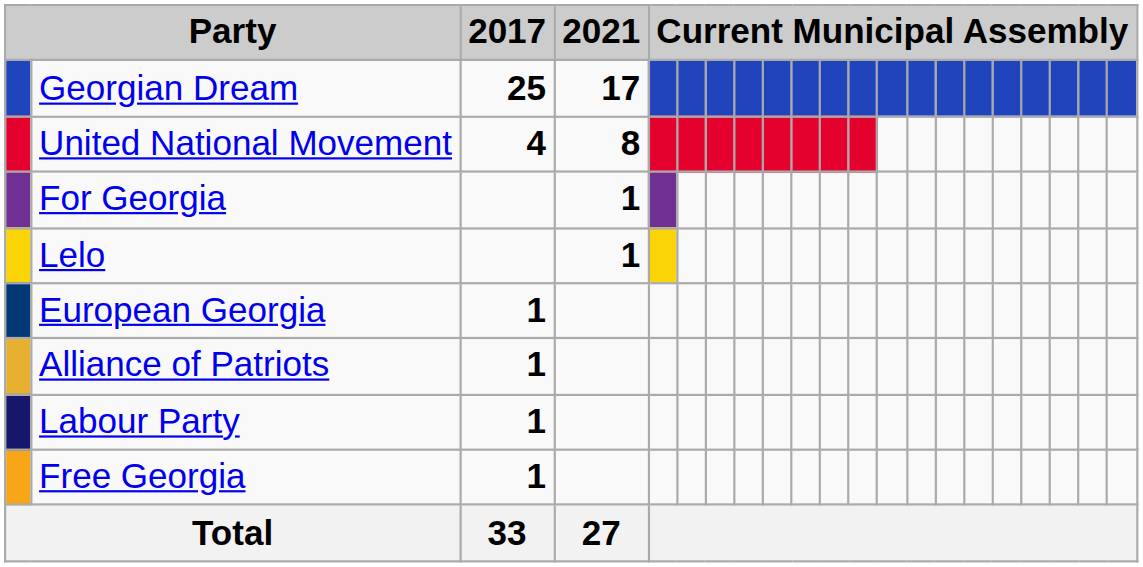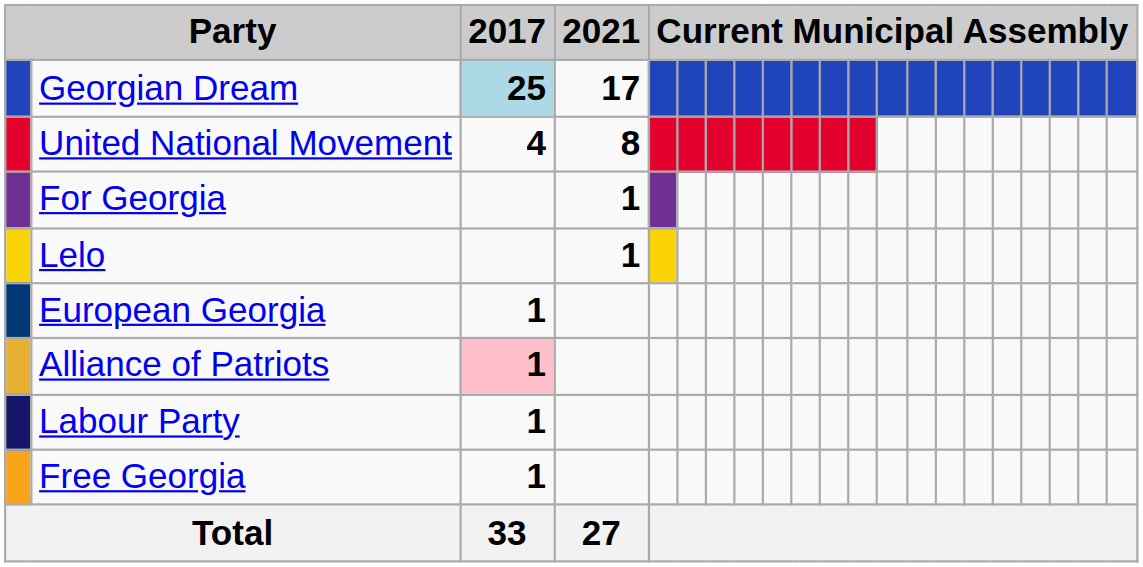(527, 87) no background -> (527, 87) lightblue background
(536, 365) no background -> (536, 365) pink background
